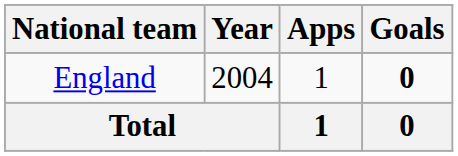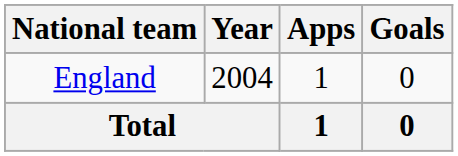(407, 77) bold -> (407, 77) normal
